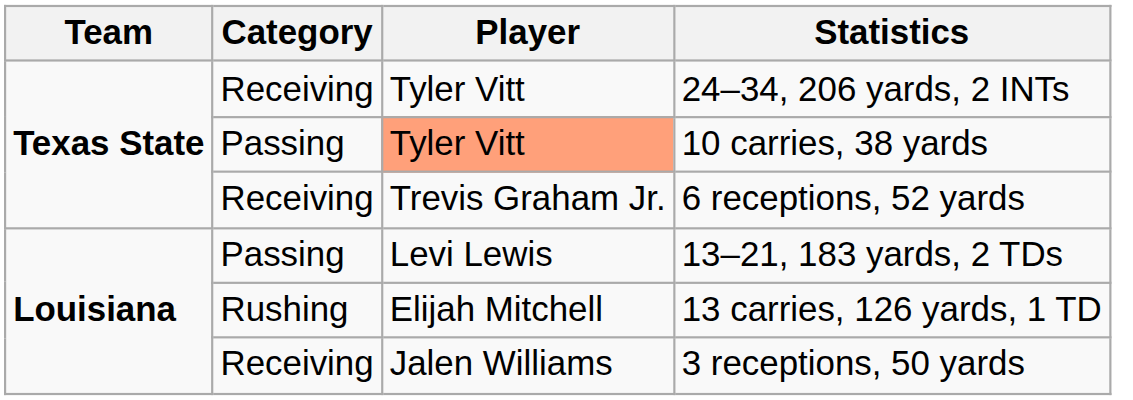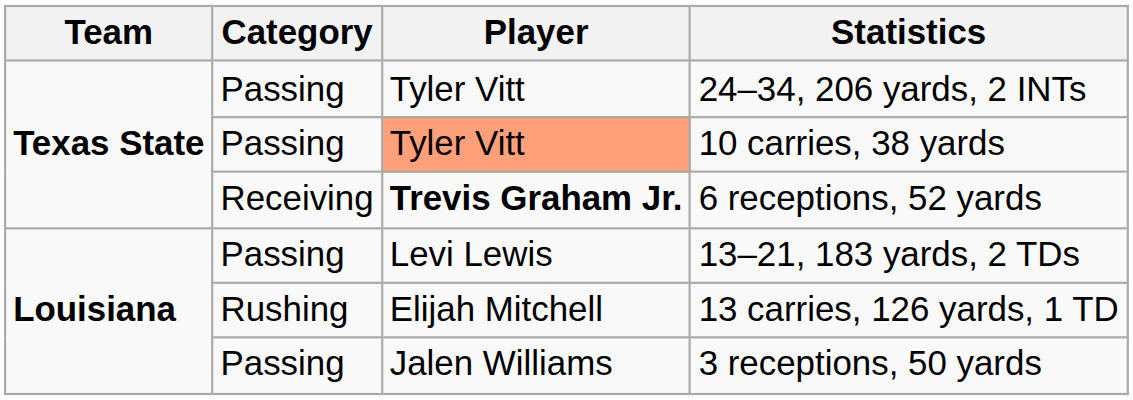(297, 88) Receiving -> (283, 88) Passing
(528, 198) normal -> (536, 198) bold
(297, 364) Receiving -> (283, 364) Passing
